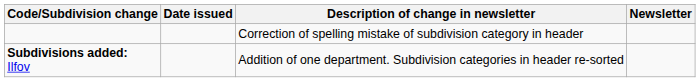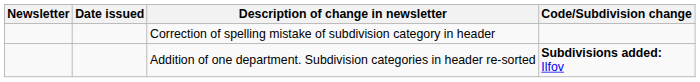columns swapped: (661, 14) <-> (83, 14)
